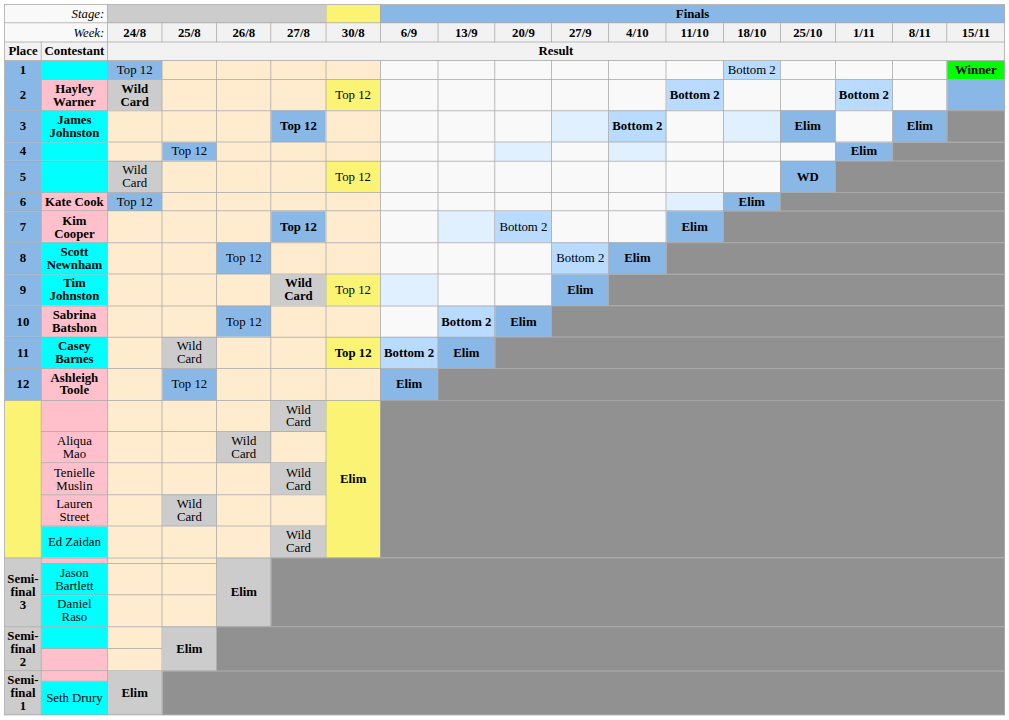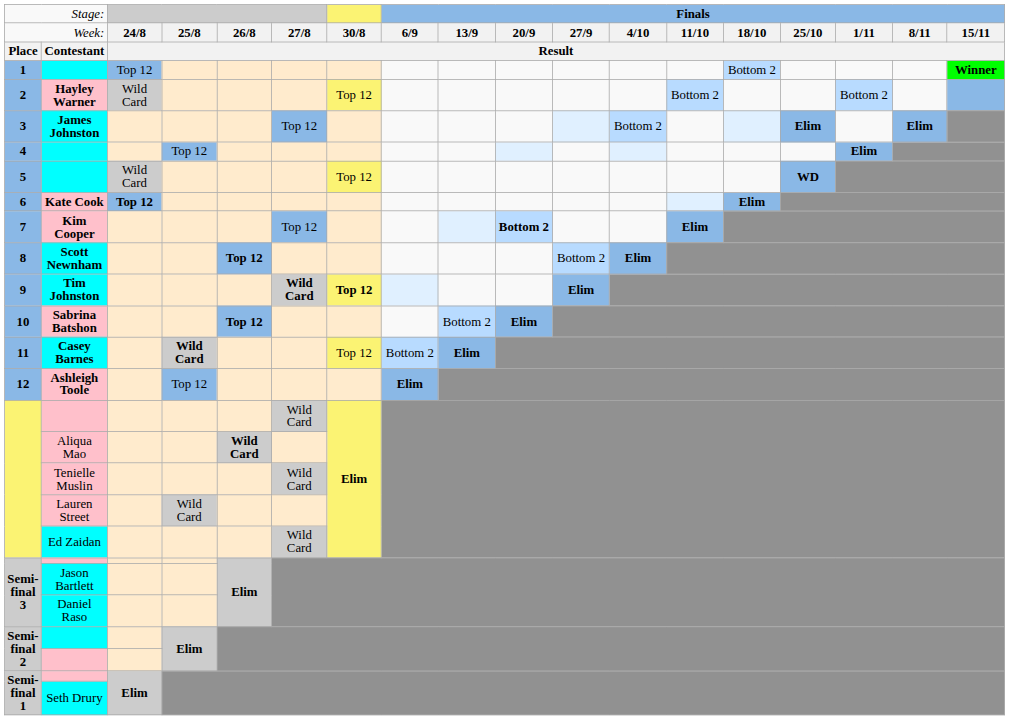(135, 95) bold -> (135, 95) normal
(695, 95) bold -> (695, 95) normal
(864, 95) bold -> (864, 95) normal
(298, 126) bold -> (299, 126) normal
(637, 126) bold -> (638, 126) normal
(135, 201) normal -> (135, 201) bold
(298, 226) bold -> (299, 226) normal
(523, 226) normal -> (524, 226) bold
(244, 258) normal -> (244, 258) bold
(353, 289) normal -> (354, 289) bold
(244, 321) normal -> (244, 321) bold
(466, 321) bold -> (467, 321) normal
(189, 352) normal -> (189, 352) bold
(353, 352) bold -> (354, 352) normal
(409, 352) bold -> (410, 352) normal
(244, 447) normal -> (244, 447) bold
